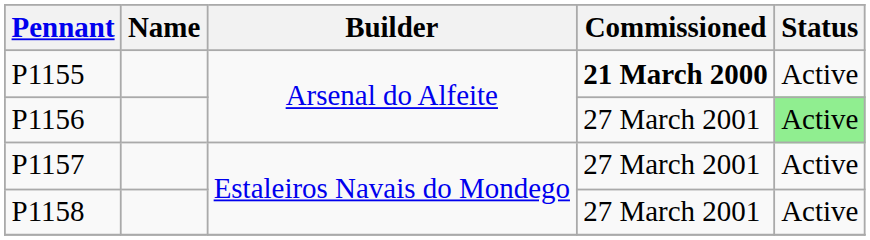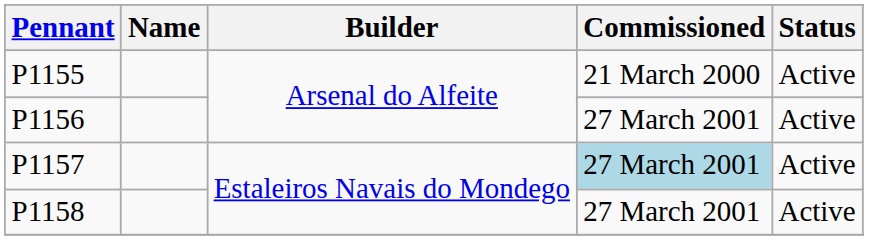(676, 73) bold -> (672, 73) normal
(820, 119) lightgreen background -> (817, 119) no background
(672, 165) no background -> (672, 165) lightblue background
